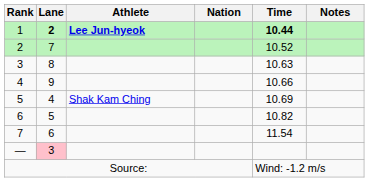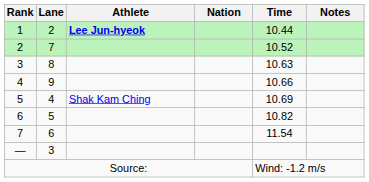(51, 30) bold -> (51, 30) normal
(279, 30) bold -> (279, 30) normal
(51, 151) pink background -> (51, 151) no background
